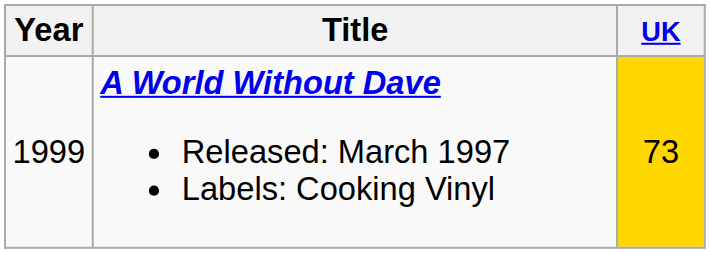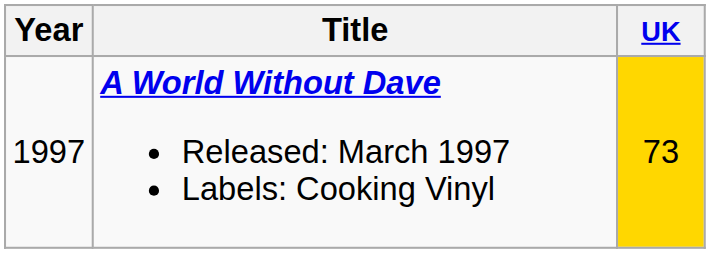(49, 151) 1999 -> (49, 151) 1997
